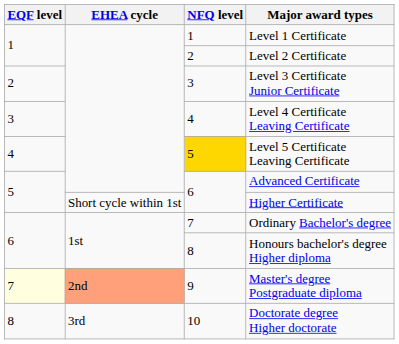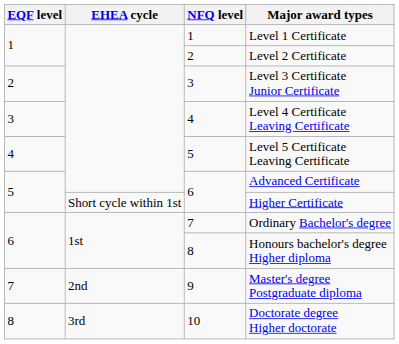(191, 153) gold background -> (191, 153) no background
(11, 285) lightyellow background -> (11, 285) no background
(78, 285) lightsalmon background -> (78, 285) no background
